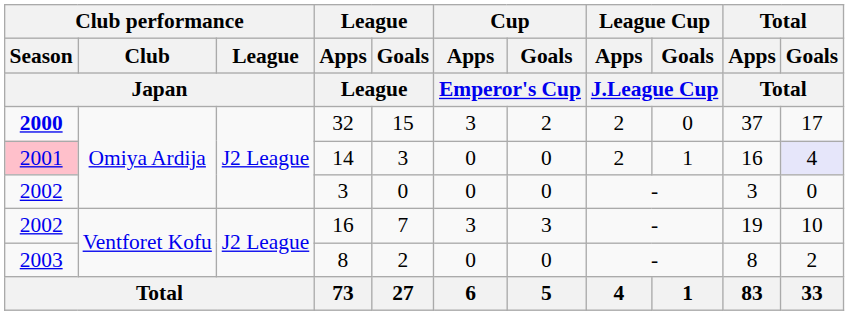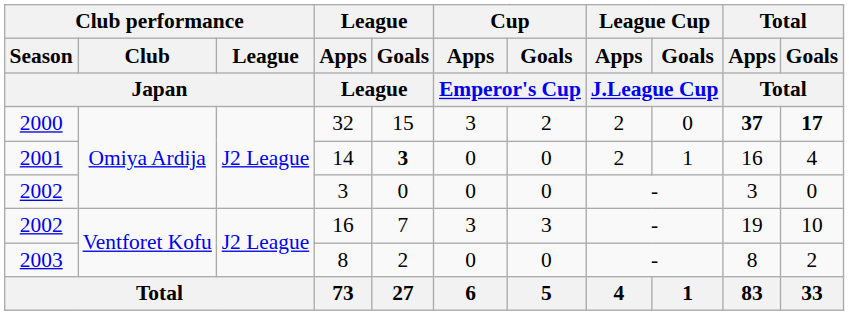(41, 123) bold -> (41, 123) normal
(752, 123) normal -> (752, 123) bold
(812, 123) normal -> (812, 123) bold
(41, 157) pink background -> (41, 157) no background
(403, 157) normal -> (403, 157) bold
(812, 157) lavender background -> (812, 157) no background
